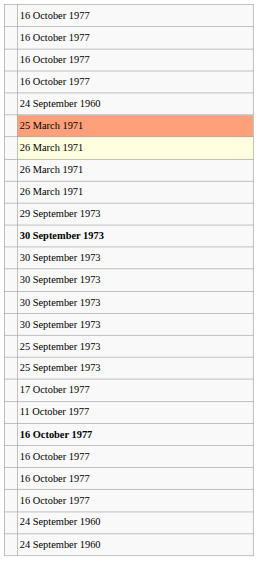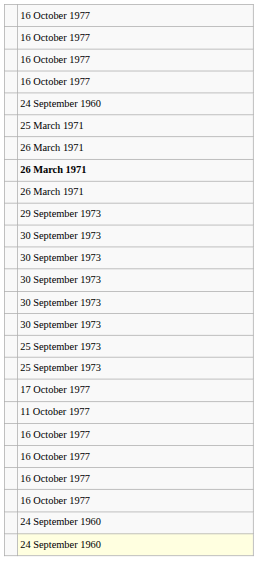(51, 125) lightsalmon background -> (52, 125) no background
(51, 147) lightyellow background -> (52, 147) no background
(51, 169) normal -> (53, 169) bold
(62, 236) bold -> (61, 236) normal
(56, 434) bold -> (55, 434) normal
(60, 544) no background -> (61, 544) lightyellow background
